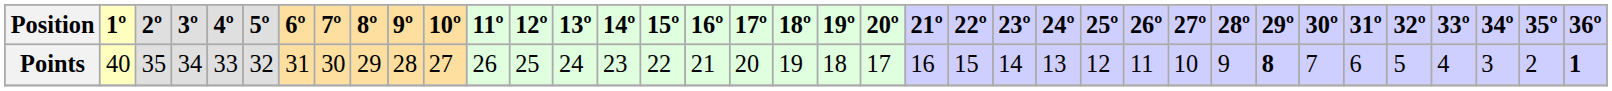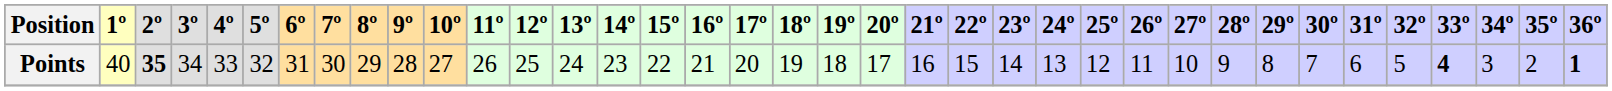(154, 64) normal -> (154, 64) bold
(1268, 64) bold -> (1268, 64) normal
(1443, 64) normal -> (1443, 64) bold
